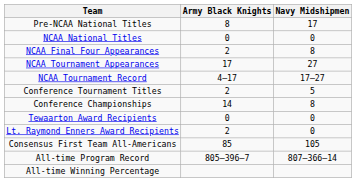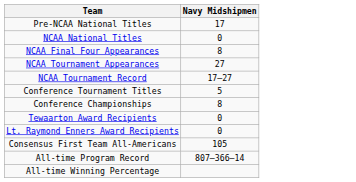- column: (227, 11)
